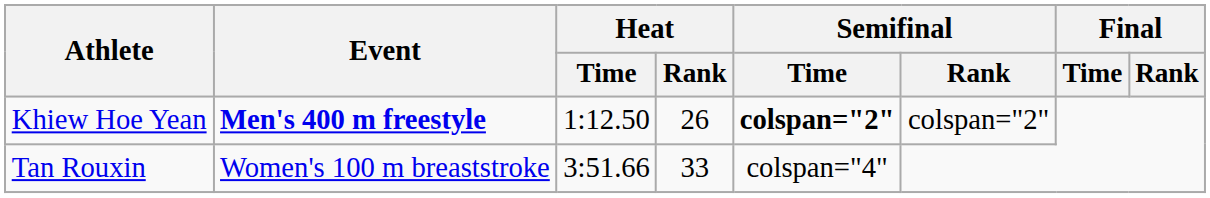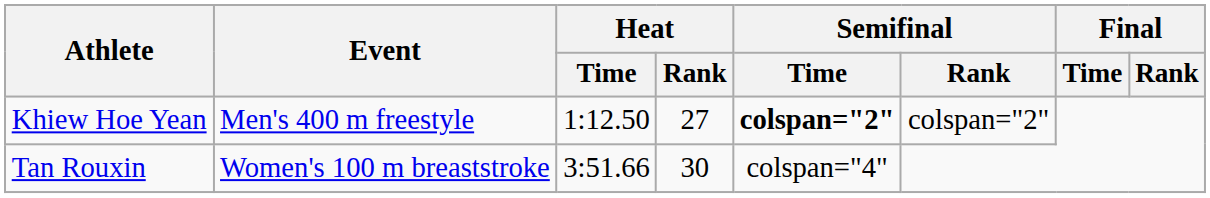(353, 120) bold -> (347, 120) normal
(695, 120) 26 -> (695, 120) 27
(695, 167) 33 -> (695, 167) 30
